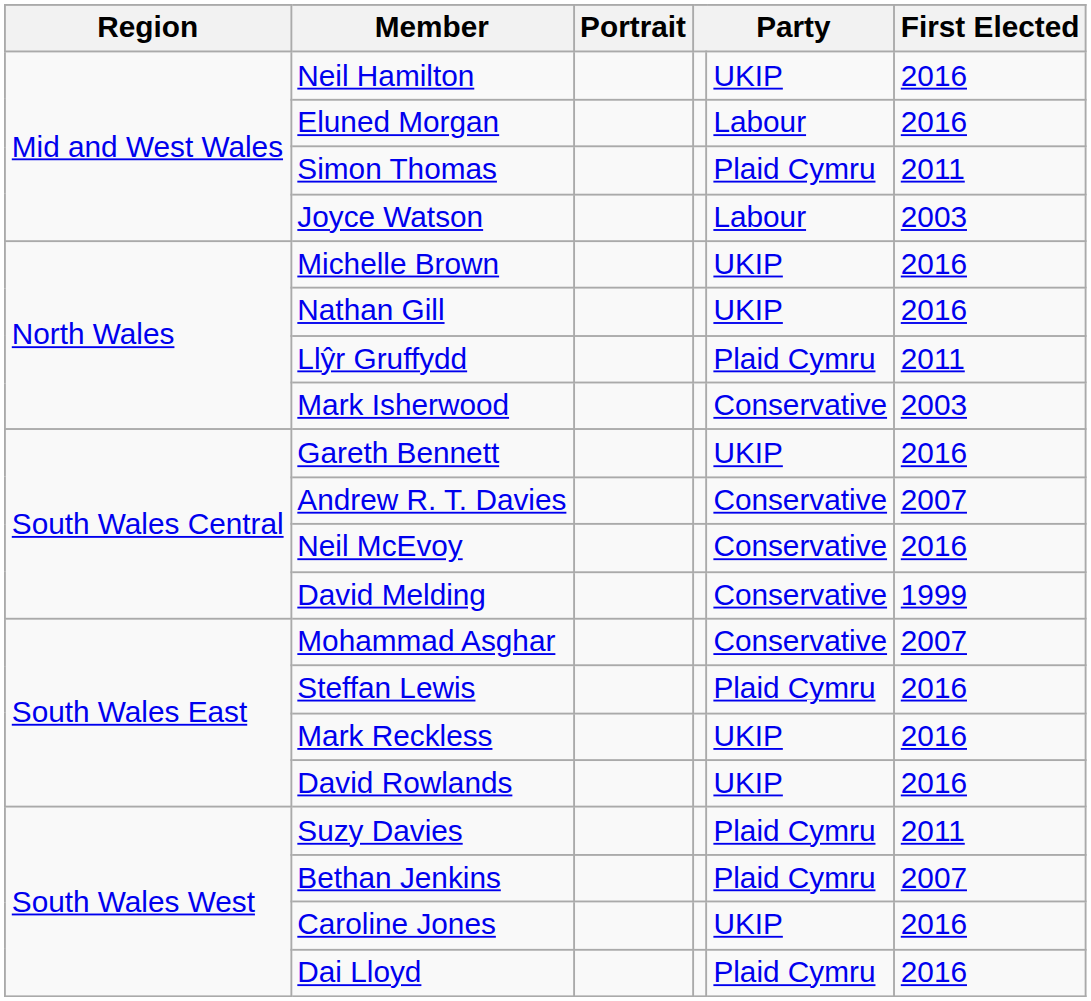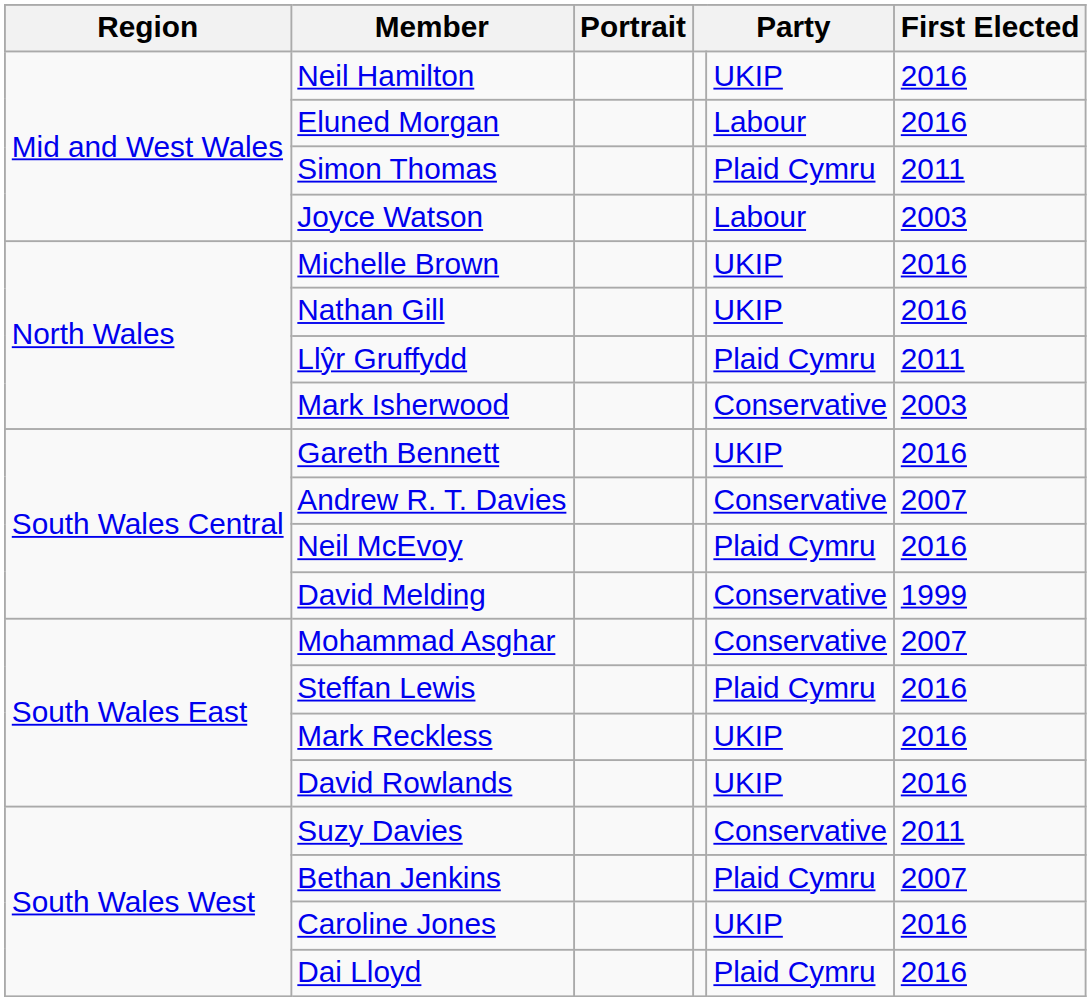(800, 547) Conservative -> (794, 547) Plaid Cymru
(794, 830) Plaid Cymru -> (800, 830) Conservative
